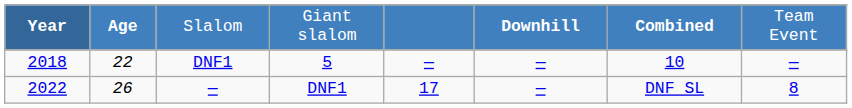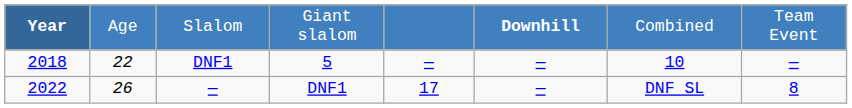(123, 28) bold -> (123, 28) normal
(675, 28) bold -> (675, 28) normal
